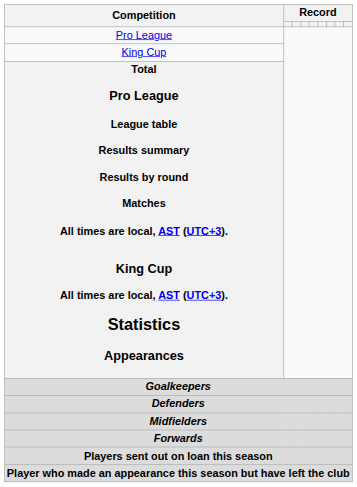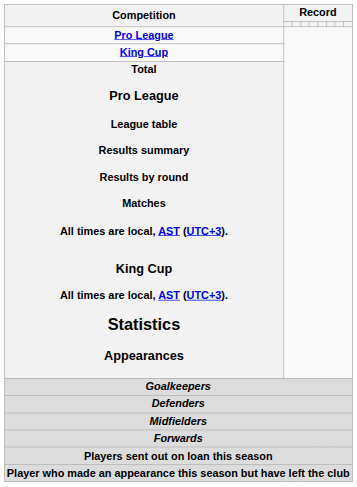(144, 35) normal -> (144, 35) bold
(144, 52) normal -> (144, 52) bold
